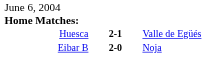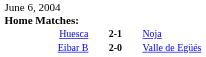(172, 34) Valle de Egüés -> (152, 34) Noja
(152, 48) Noja -> (172, 48) Valle de Egüés
